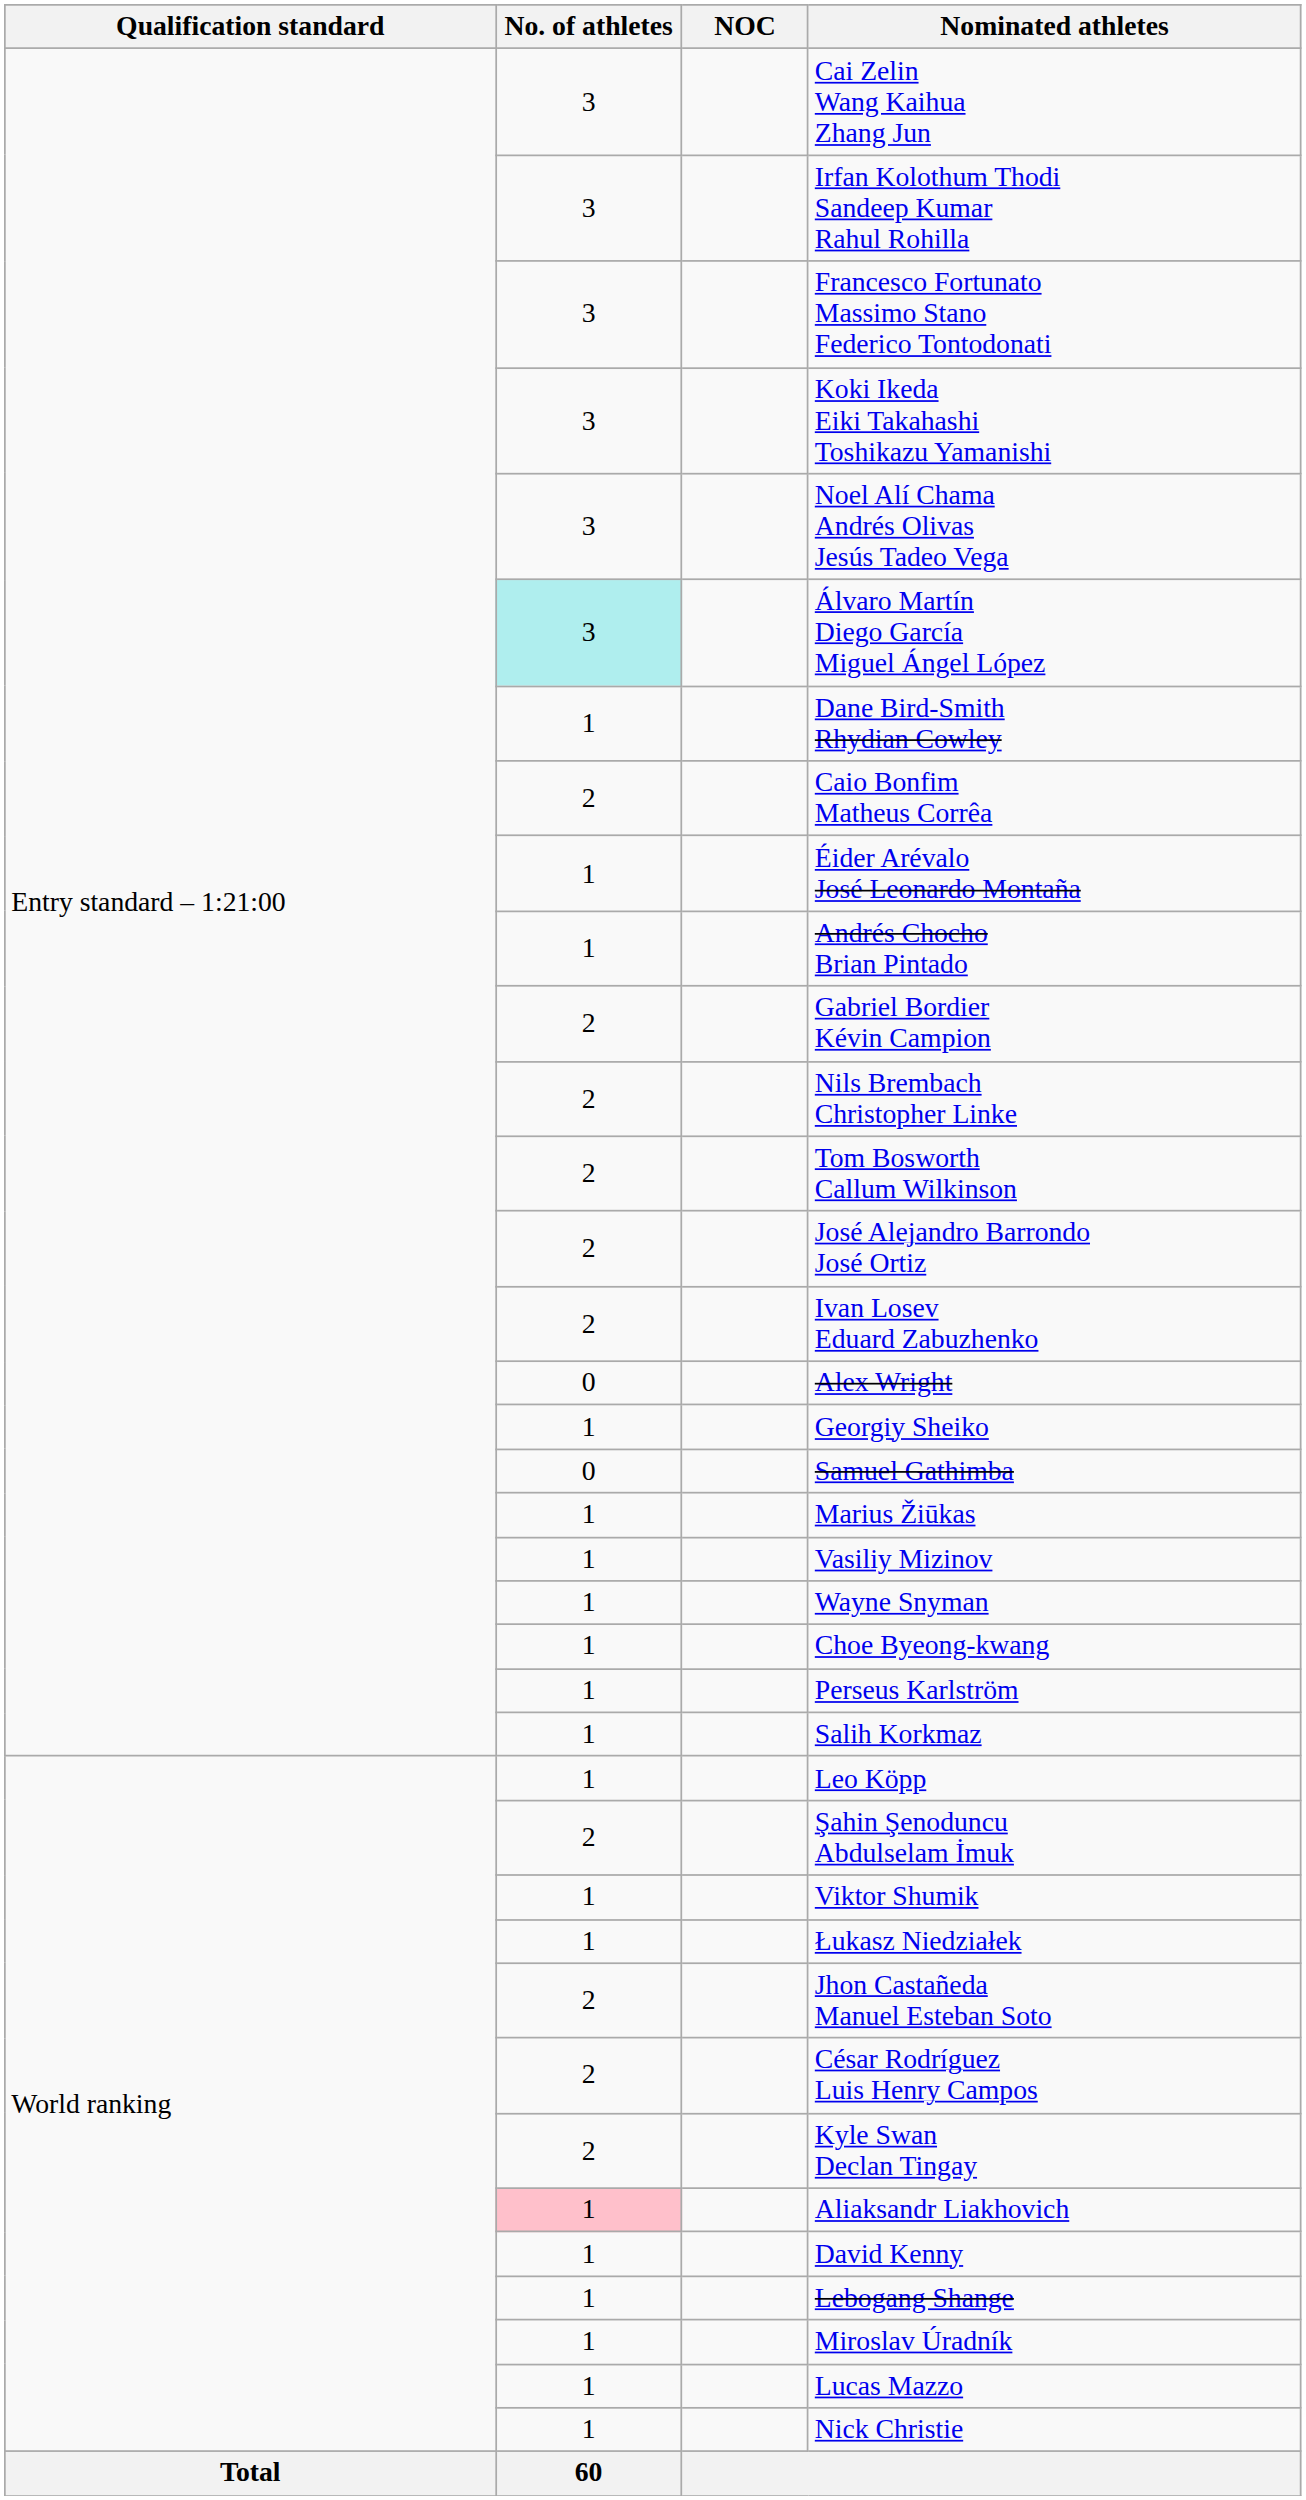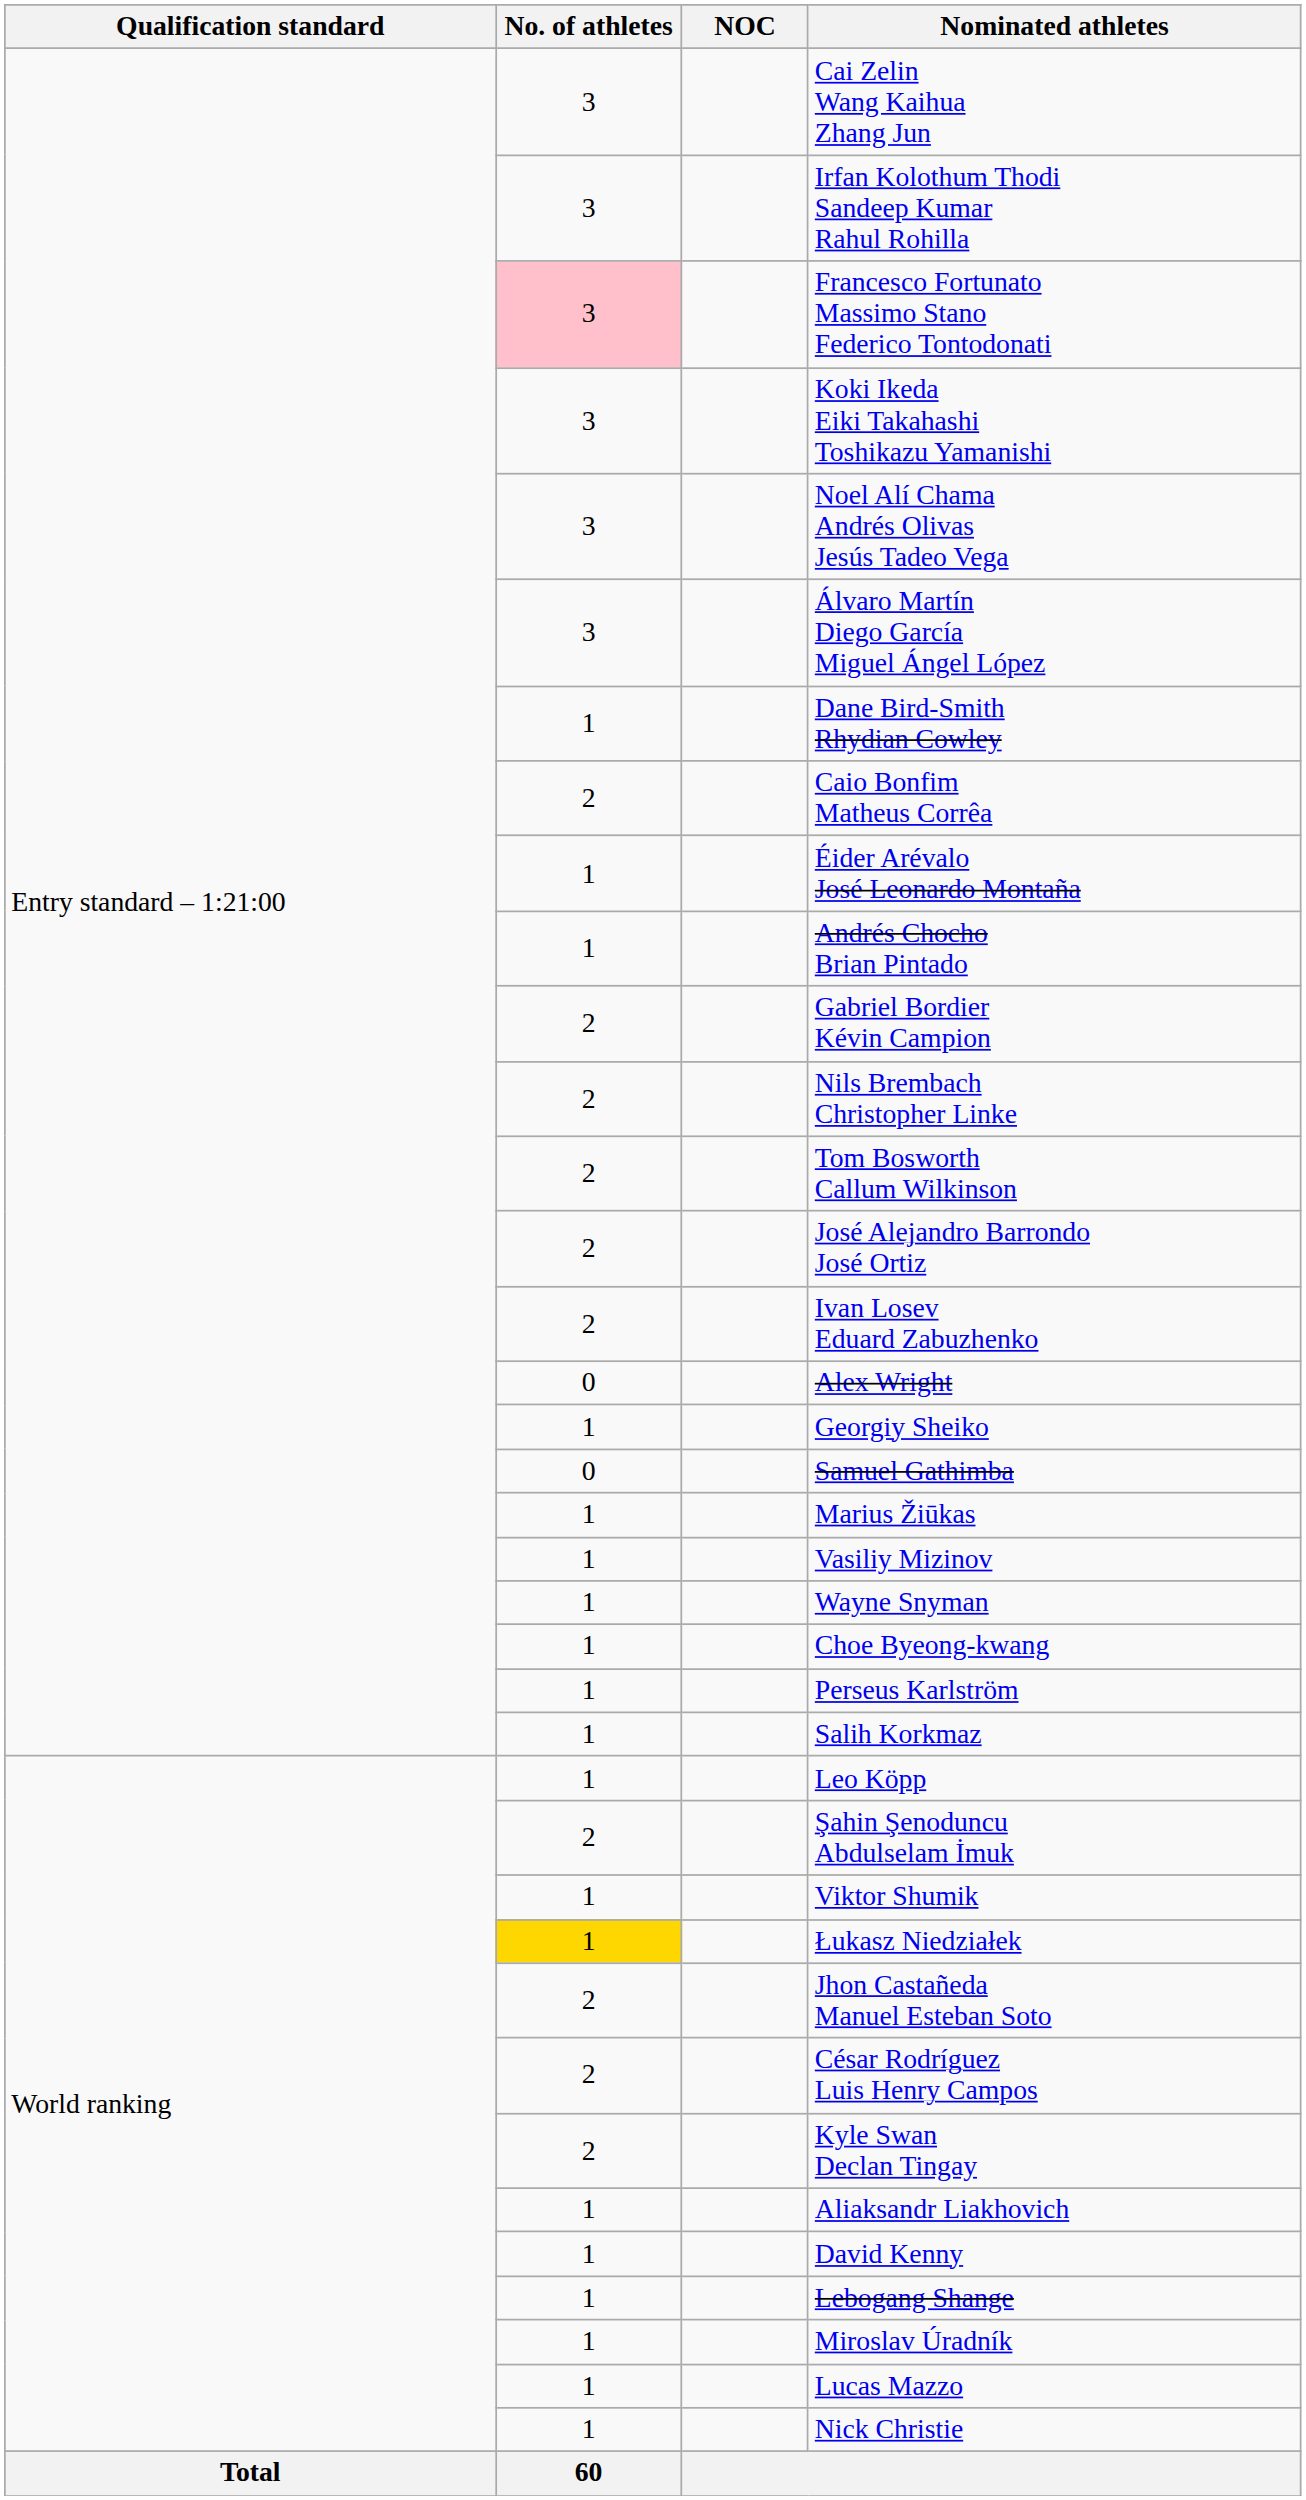(589, 313) no background -> (589, 313) pink background
(589, 632) paleturquoise background -> (589, 632) no background
(589, 1940) no background -> (589, 1940) gold background
(589, 2209) pink background -> (589, 2209) no background
